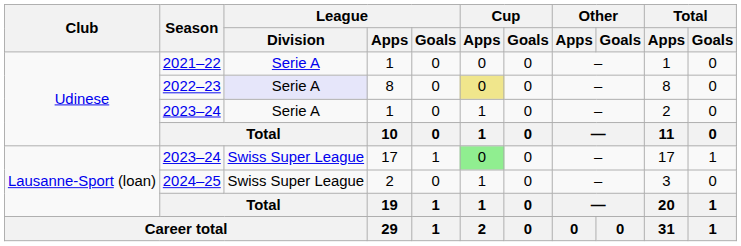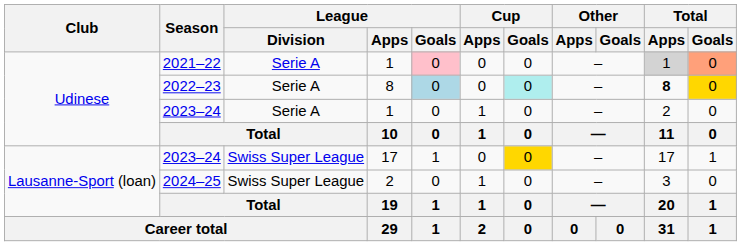(436, 63) no background -> (436, 63) pink background
(666, 63) no background -> (666, 63) lightgrey background
(713, 63) no background -> (713, 63) lightsalmon background
(296, 87) lavender background -> (296, 87) no background
(436, 87) no background -> (436, 87) lightblue background
(482, 87) khaki background -> (482, 87) no background
(528, 87) no background -> (528, 87) paleturquoise background
(666, 87) normal -> (666, 87) bold
(713, 87) no background -> (713, 87) gold background
(482, 157) lightgreen background -> (482, 157) no background
(528, 157) no background -> (528, 157) gold background
